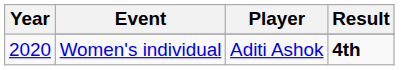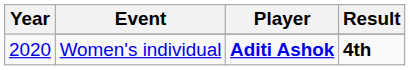(277, 49) normal -> (282, 49) bold
